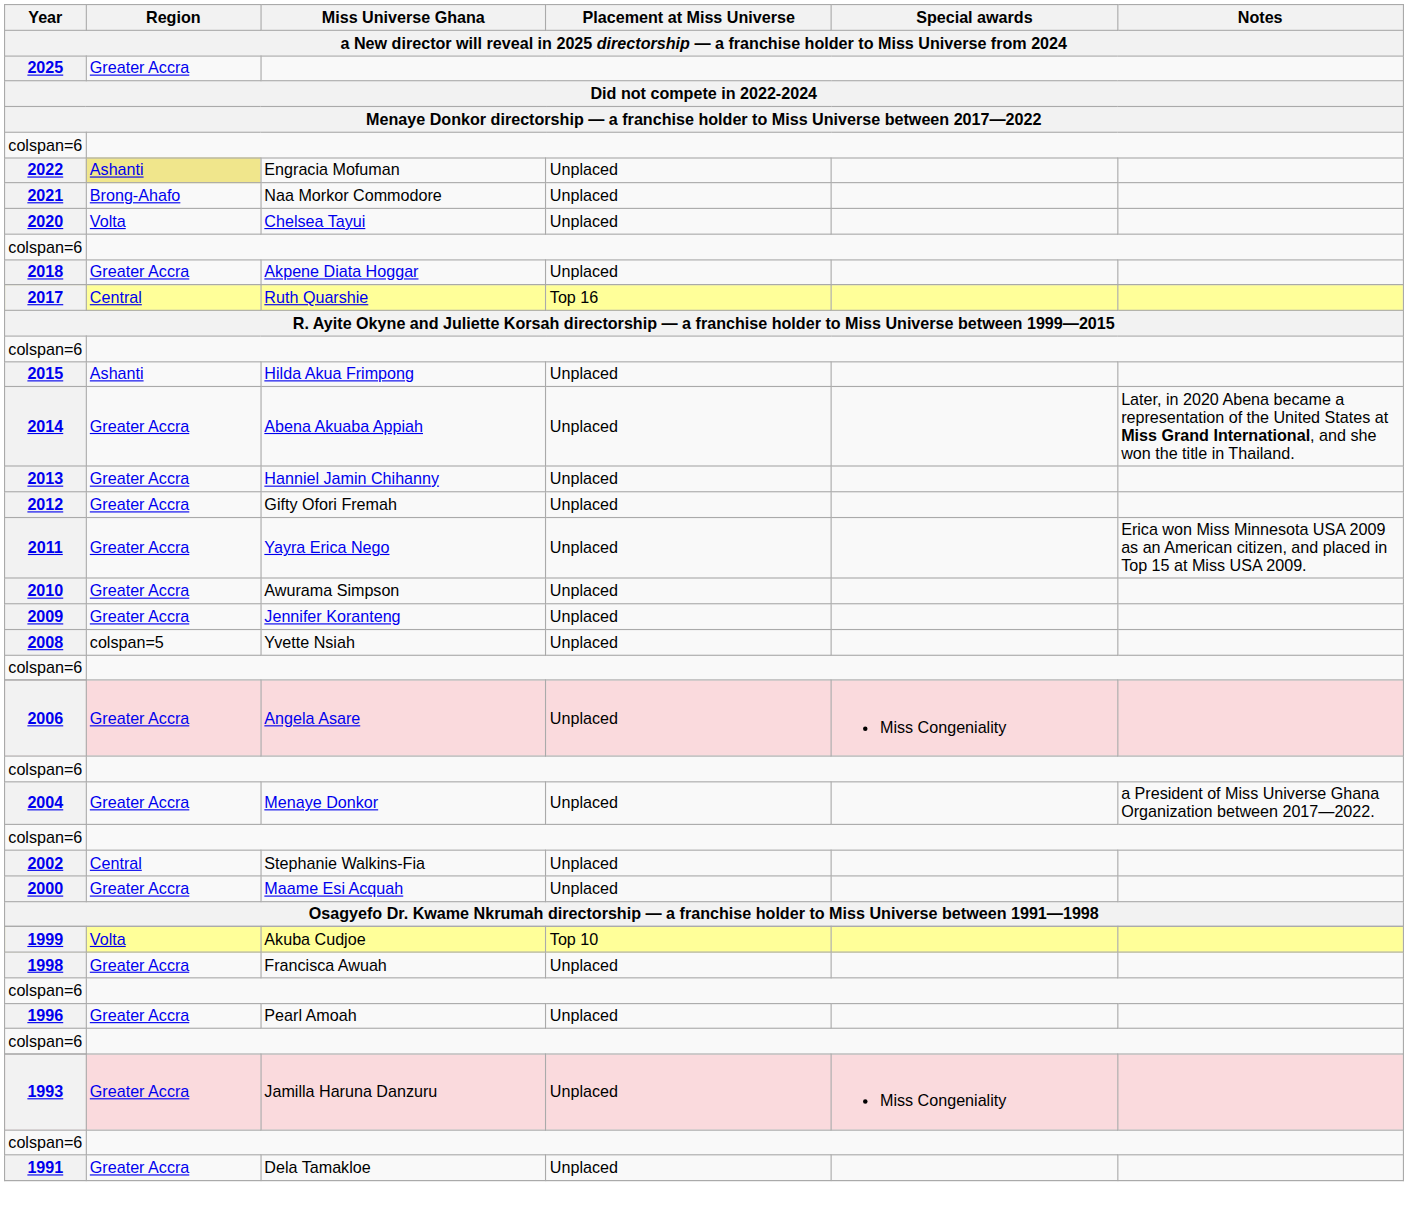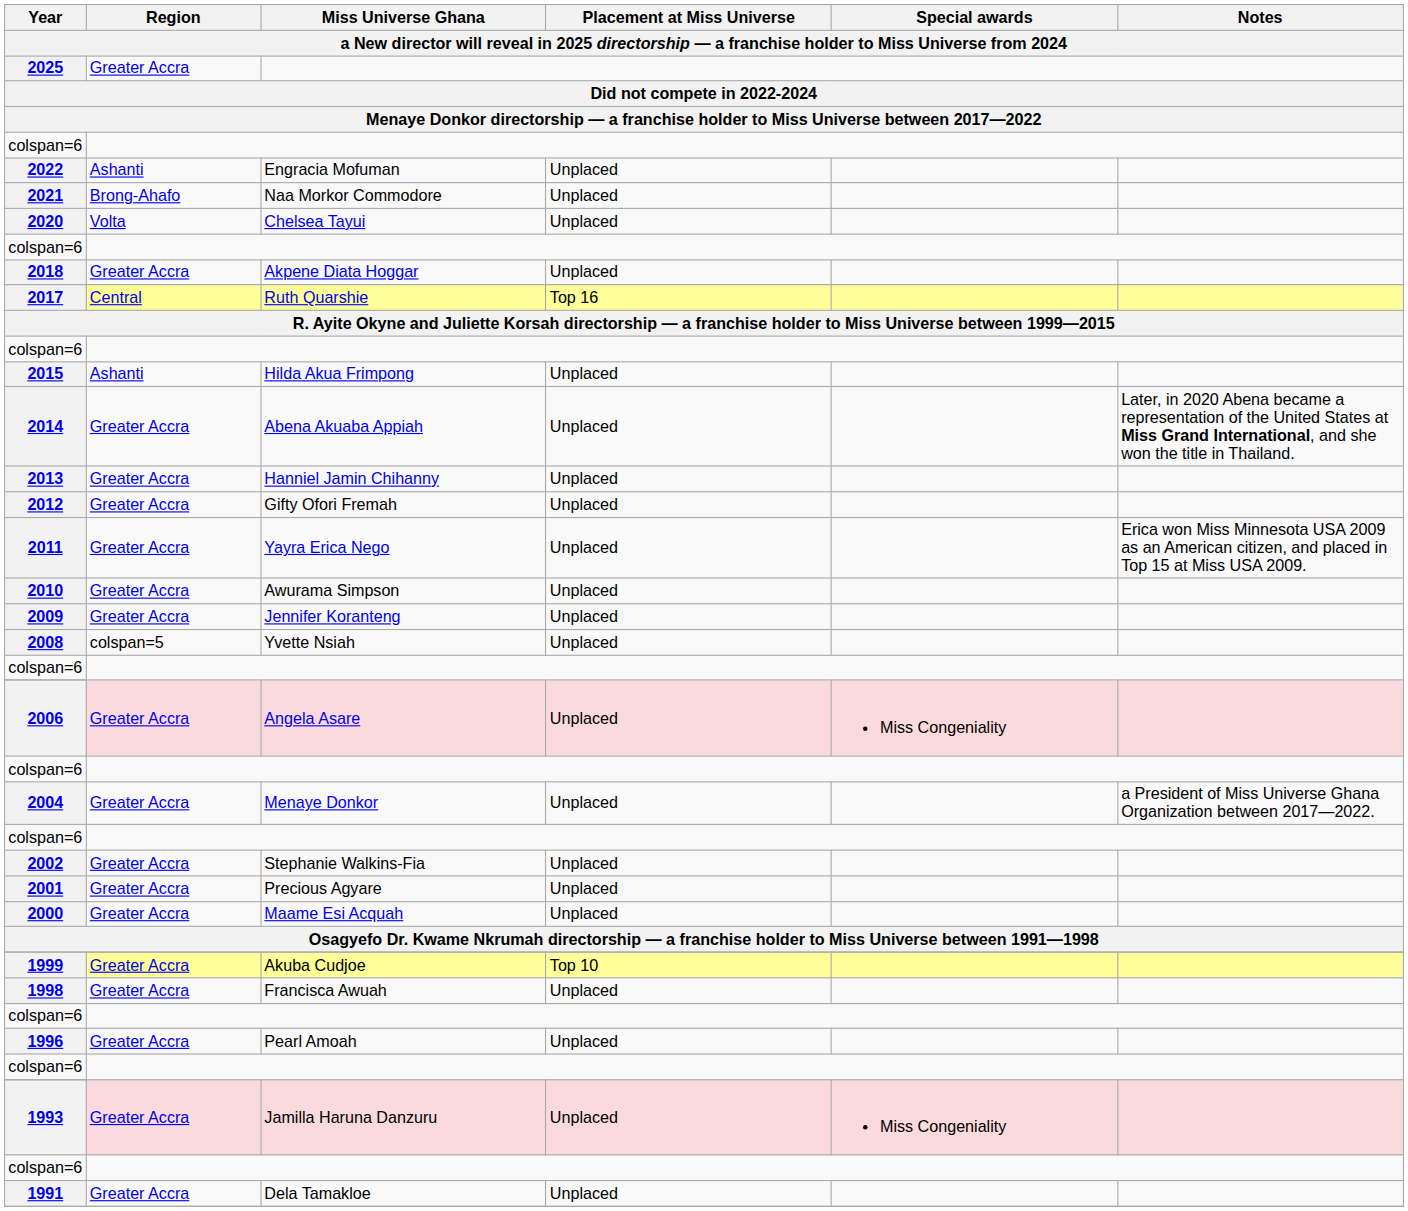(117, 171) khaki background -> (117, 171) no background
(116, 863) Central -> (140, 863) Greater Accra
+ row: (45, 889)
(108, 940) Volta -> (140, 965) Greater Accra
